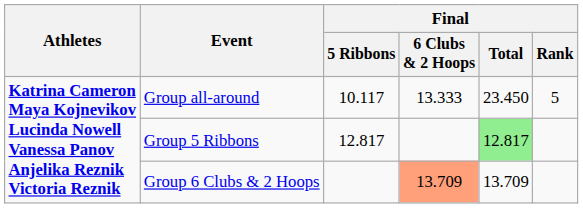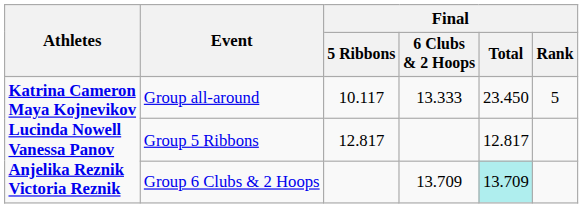(506, 140) lightgreen background -> (506, 140) no background
(439, 182) lightsalmon background -> (439, 182) no background
(506, 182) no background -> (506, 182) paleturquoise background
